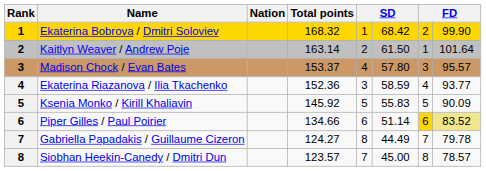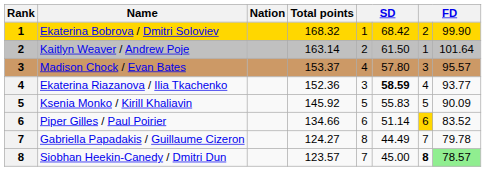(395, 85) normal -> (395, 85) bold
(457, 121) khaki background -> (457, 121) no background
(426, 157) normal -> (426, 157) bold
(457, 157) no background -> (457, 157) lightgreen background
